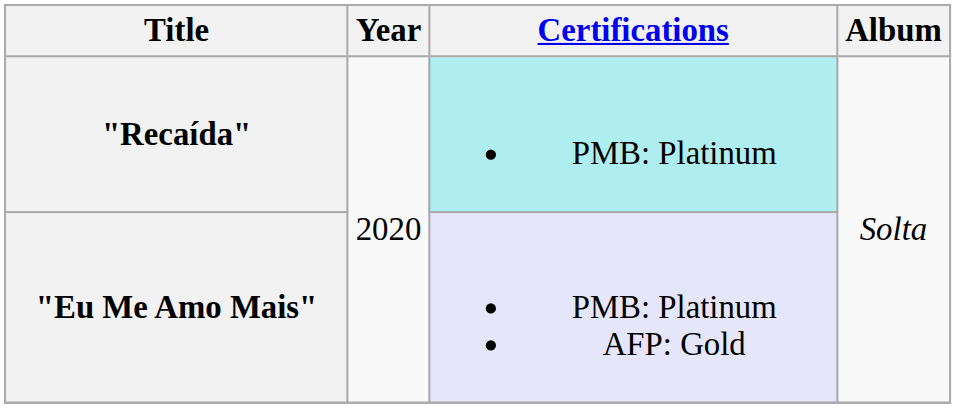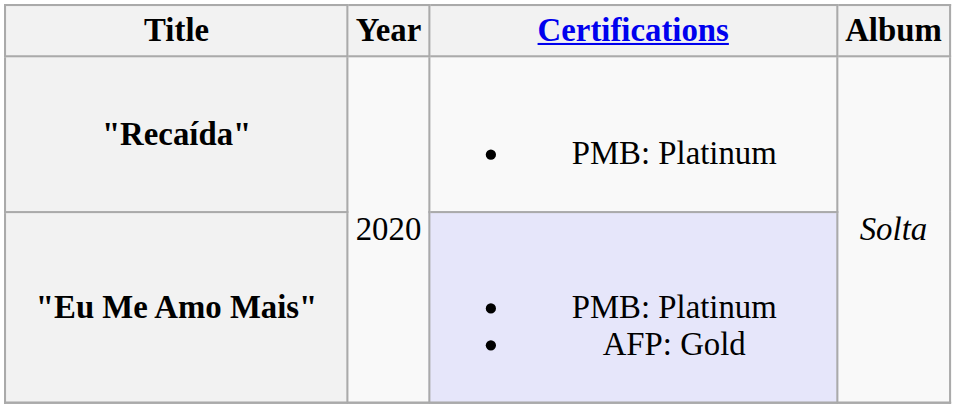(633, 153) paleturquoise background -> (633, 153) no background
